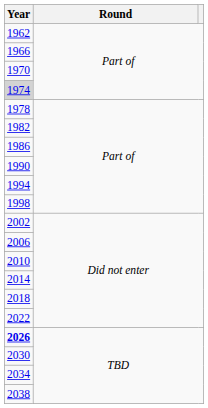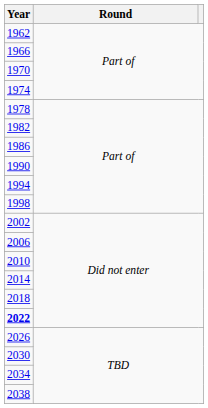(19, 90) lightgrey background -> (19, 90) no background
(19, 318) normal -> (19, 318) bold
(19, 337) bold -> (19, 337) normal
